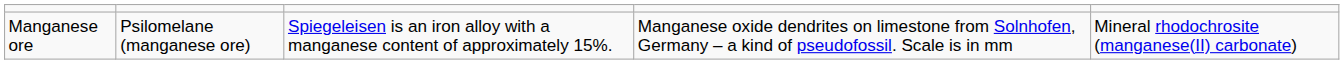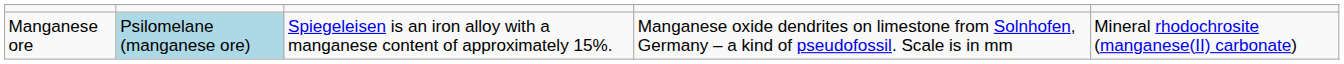(185, 35) no background -> (185, 35) lightblue background
